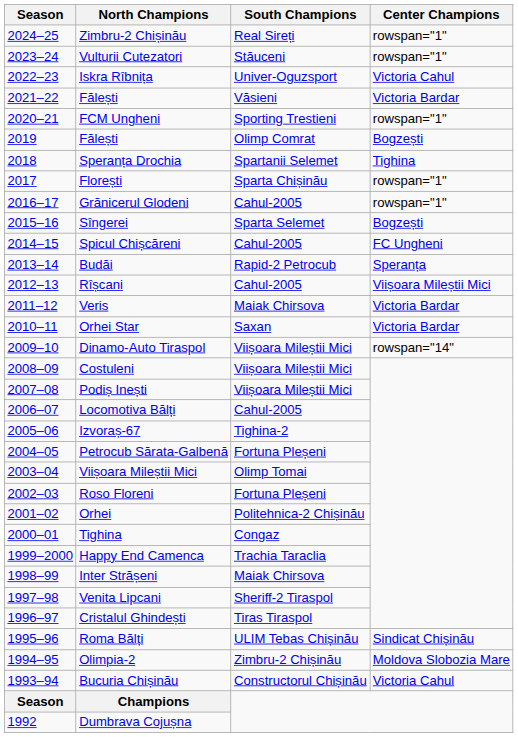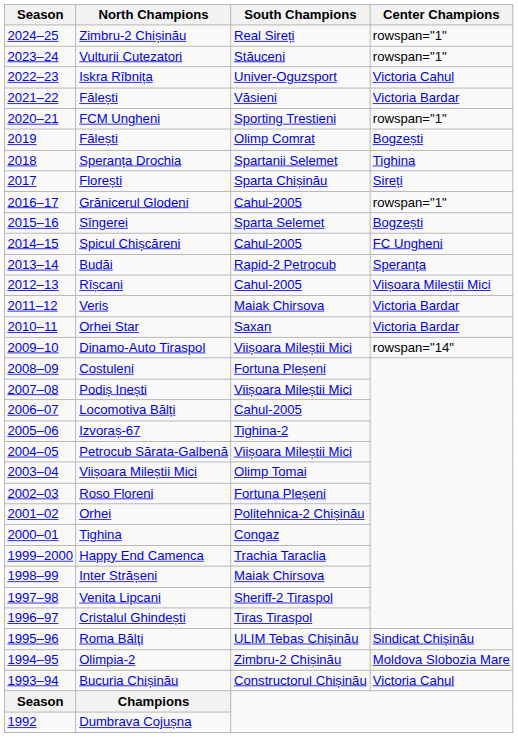(410, 181) rowspan="1" -> (388, 181) Sireți
(293, 368) Viișoara Mileștii Mici -> (280, 368) Fortuna Pleșeni
(280, 451) Fortuna Pleșeni -> (293, 451) Viișoara Mileștii Mici
